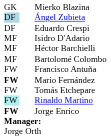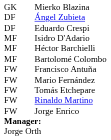(10, 17) lightblue background -> (10, 17) no background
(11, 79) bold -> (11, 79) normal
(11, 100) paleturquoise background -> (11, 100) no background
(11, 111) bold -> (11, 111) normal
